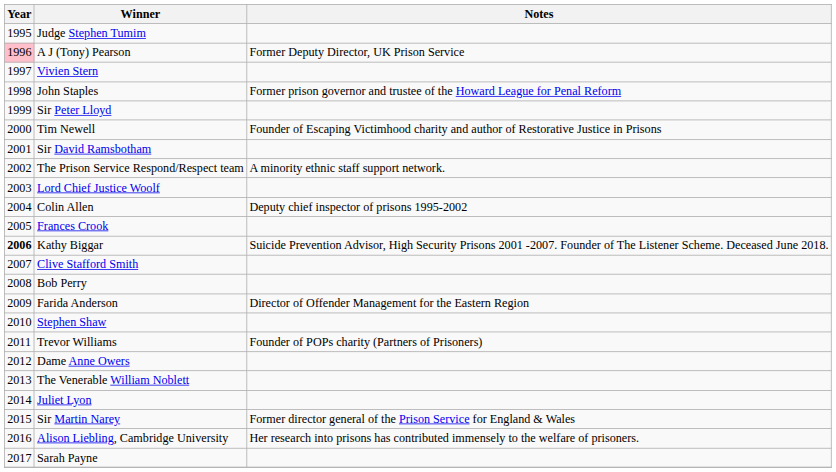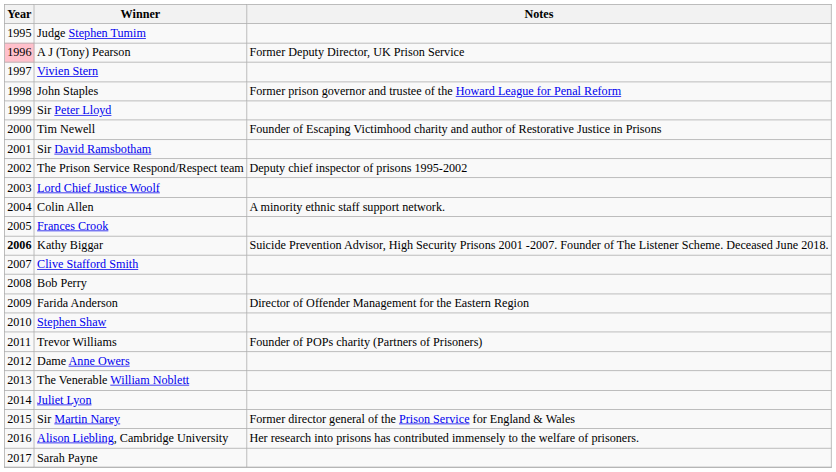(347, 168) A minority ethnic staff support network. -> (358, 168) Deputy chief inspector of prisons 1995-2002
(358, 206) Deputy chief inspector of prisons 1995-2002 -> (347, 206) A minority ethnic staff support network.
